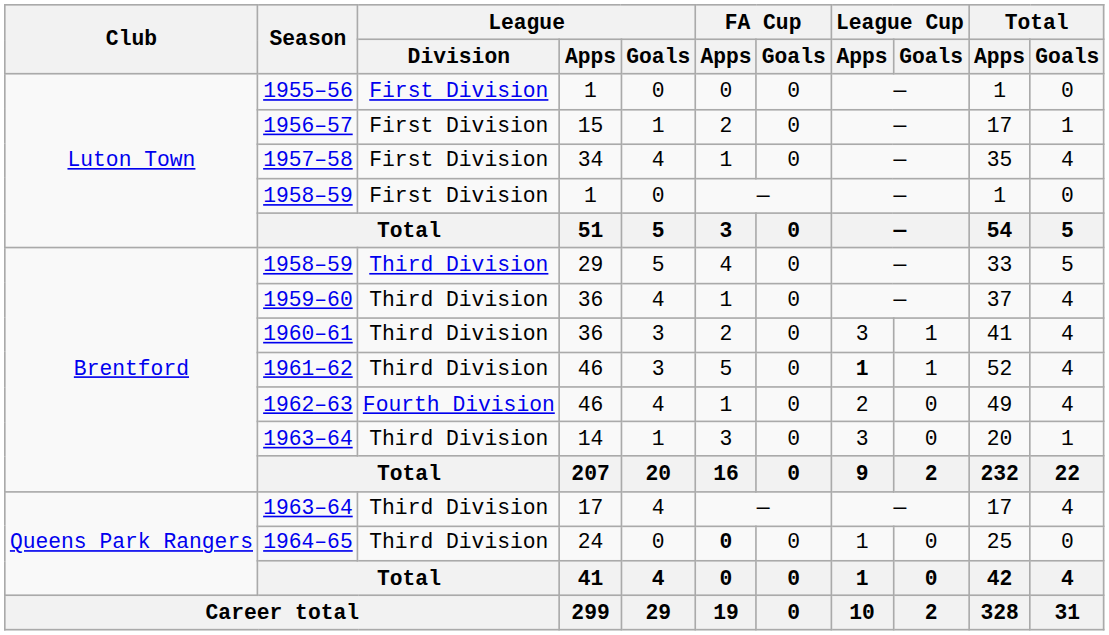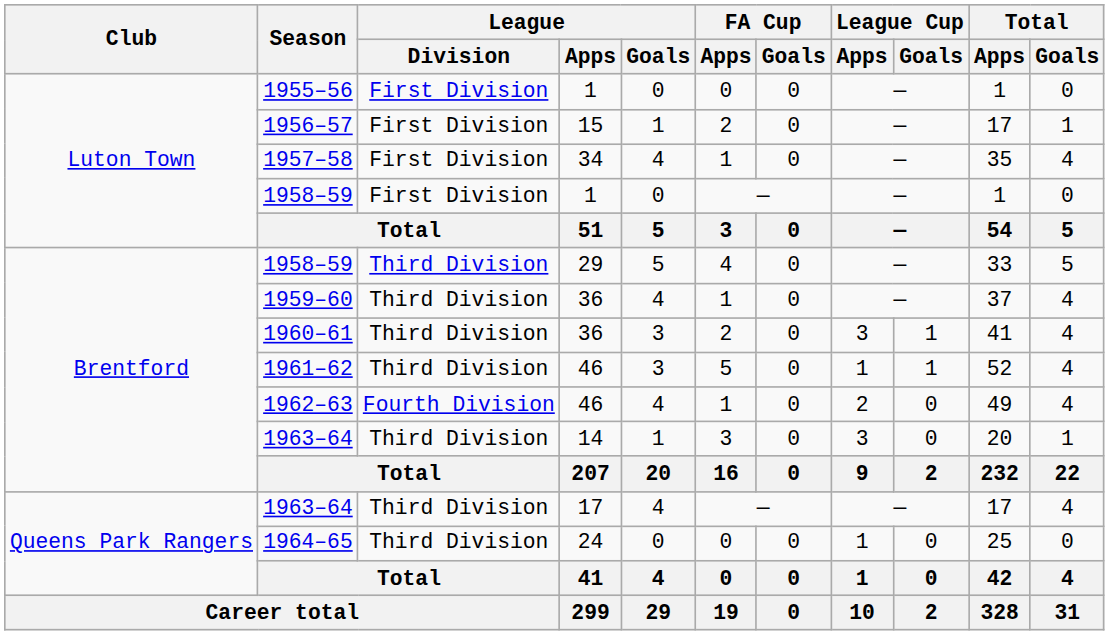(862, 370) bold -> (862, 370) normal
(726, 543) bold -> (726, 543) normal
